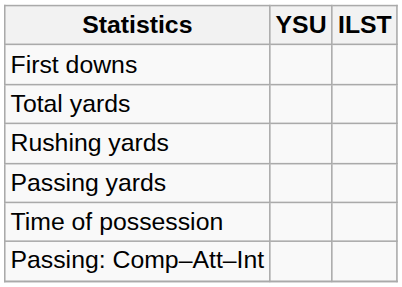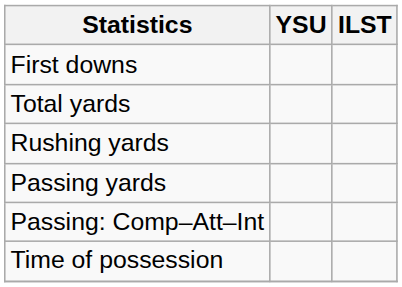rows swapped: (137, 260) <-> (117, 221)
